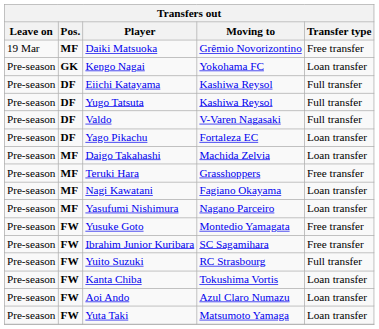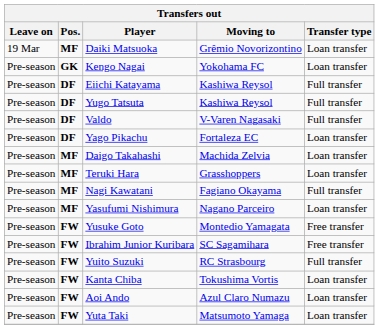(335, 48) Free transfer -> (337, 48) Loan transfer
(335, 173) Free transfer -> (337, 173) Loan transfer
(337, 191) Loan transfer -> (334, 191) Full transfer
